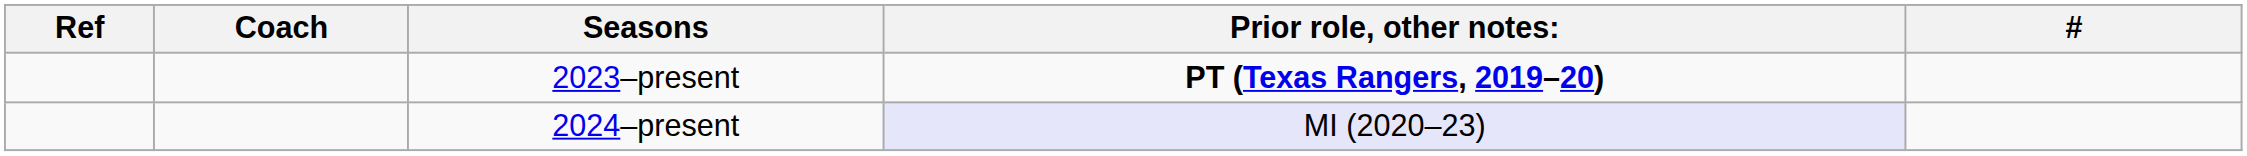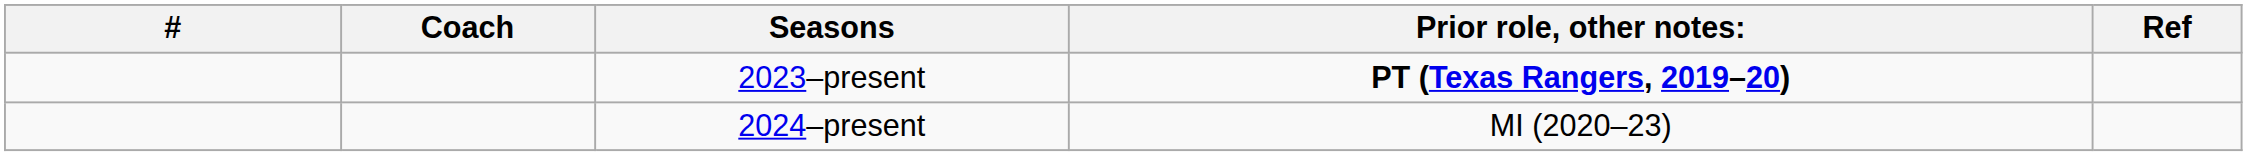columns swapped: (2074, 28) <-> (80, 28)
(1395, 125) lavender background -> (1581, 125) no background
